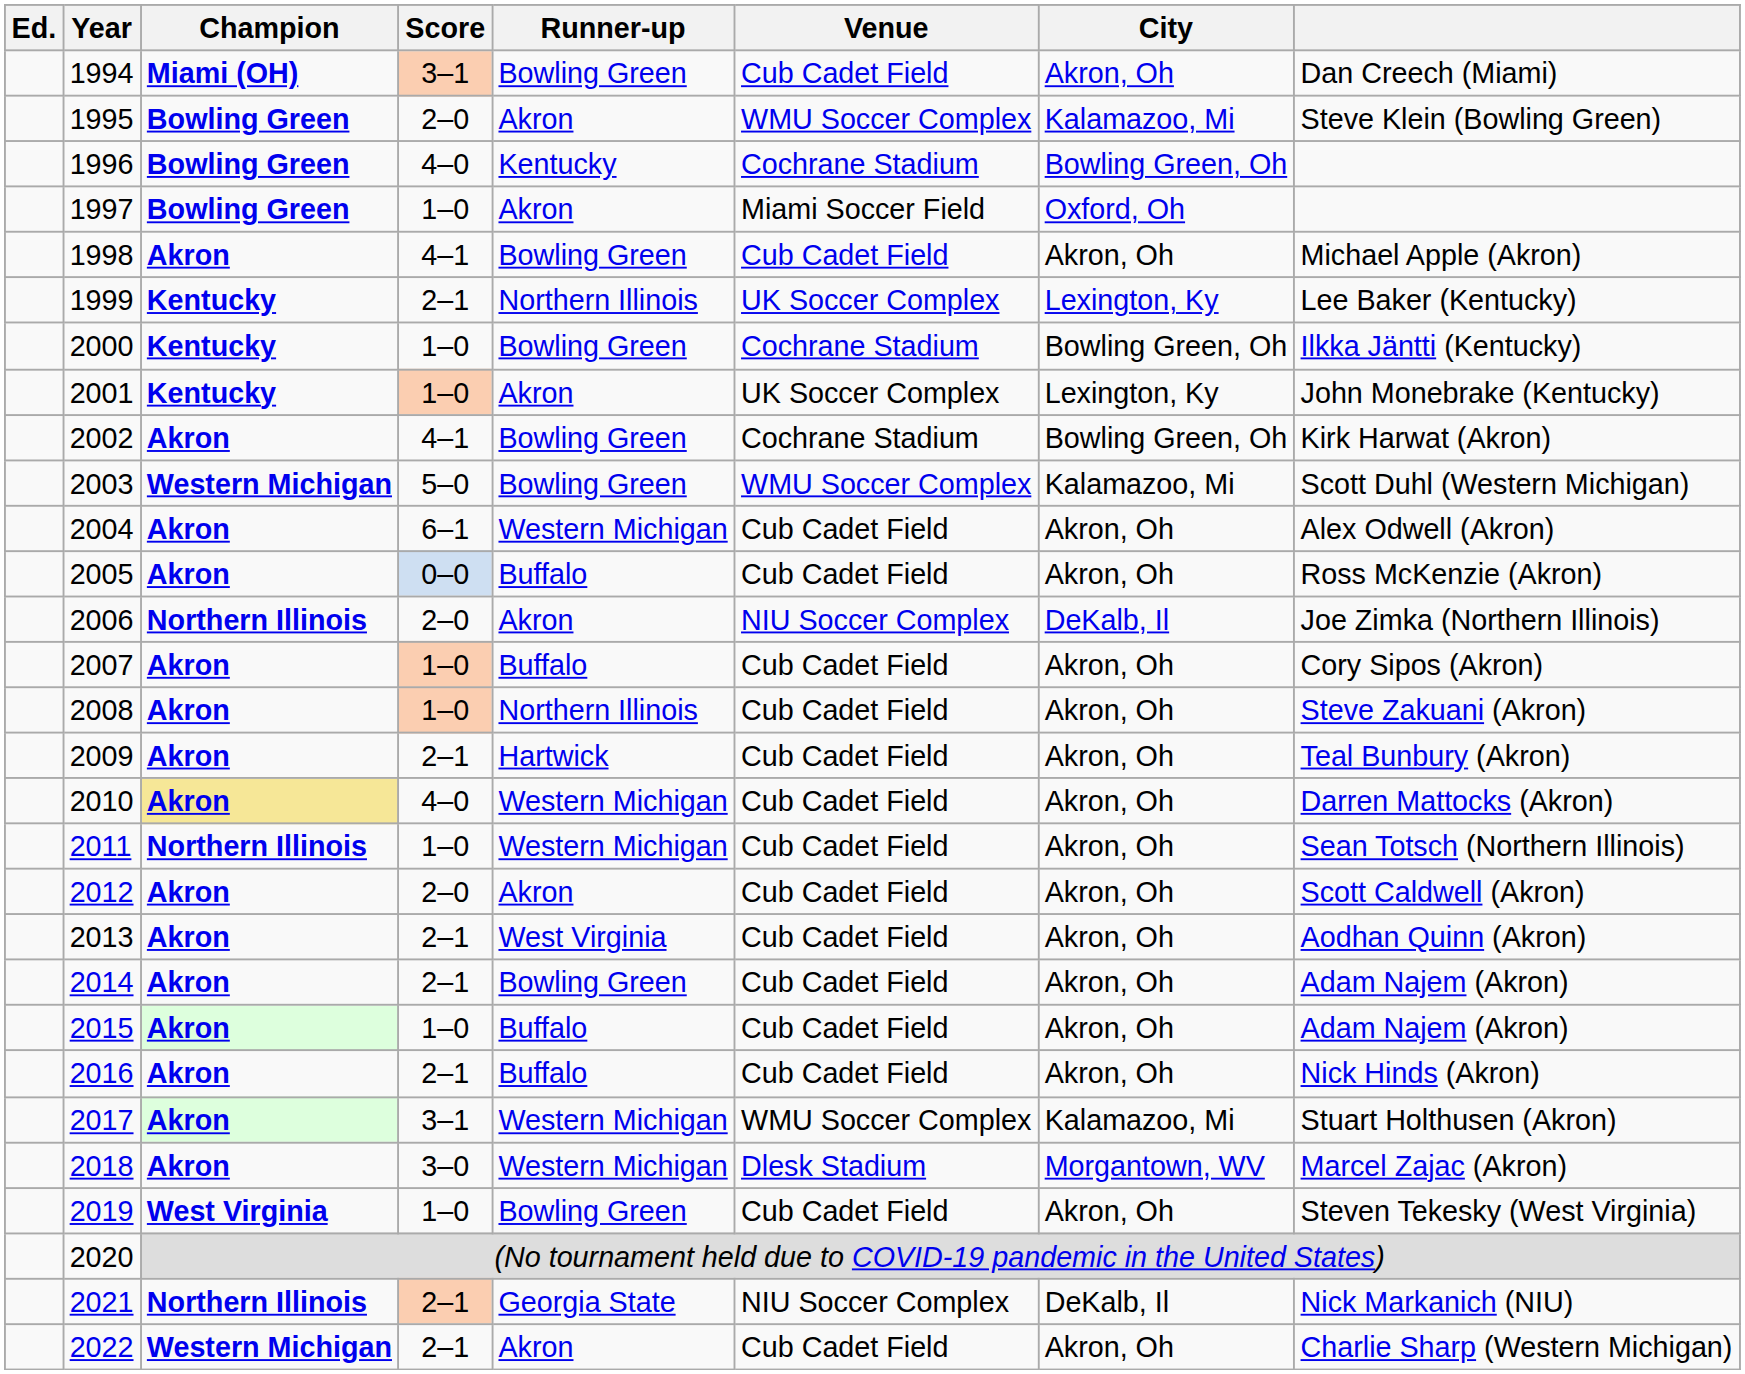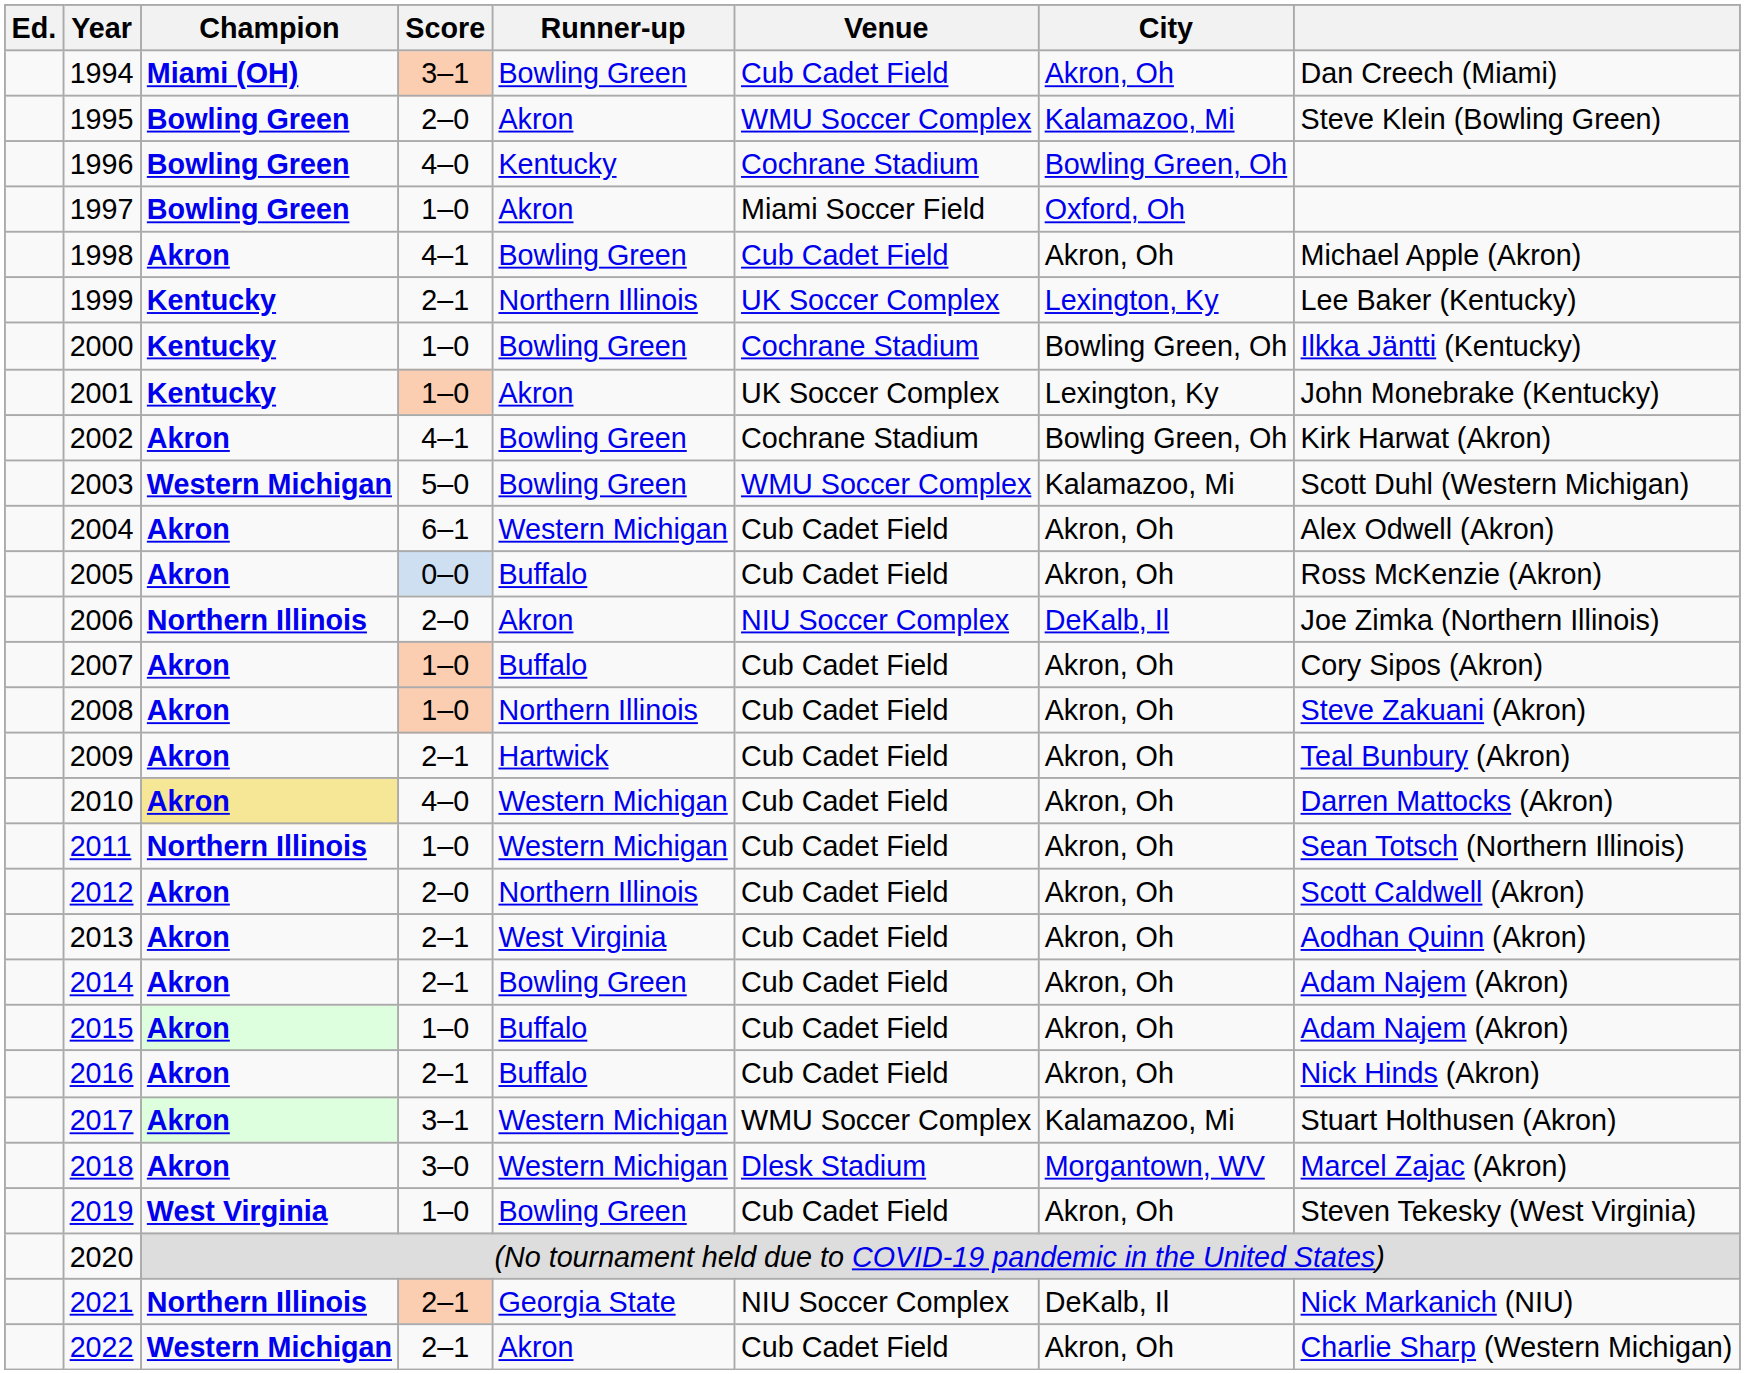(536, 892) Akron -> (598, 892) Northern Illinois
